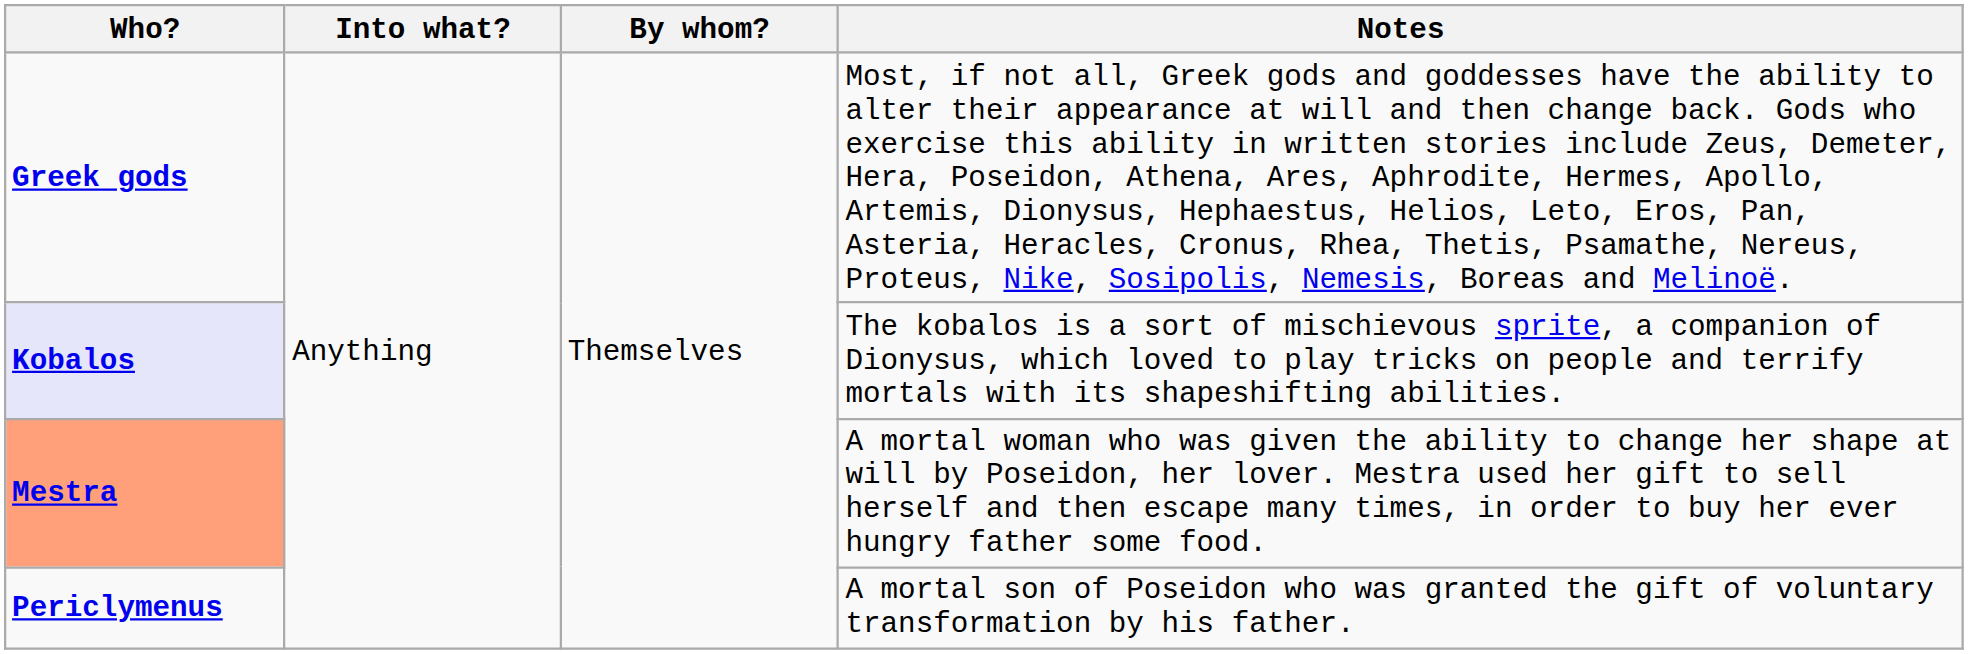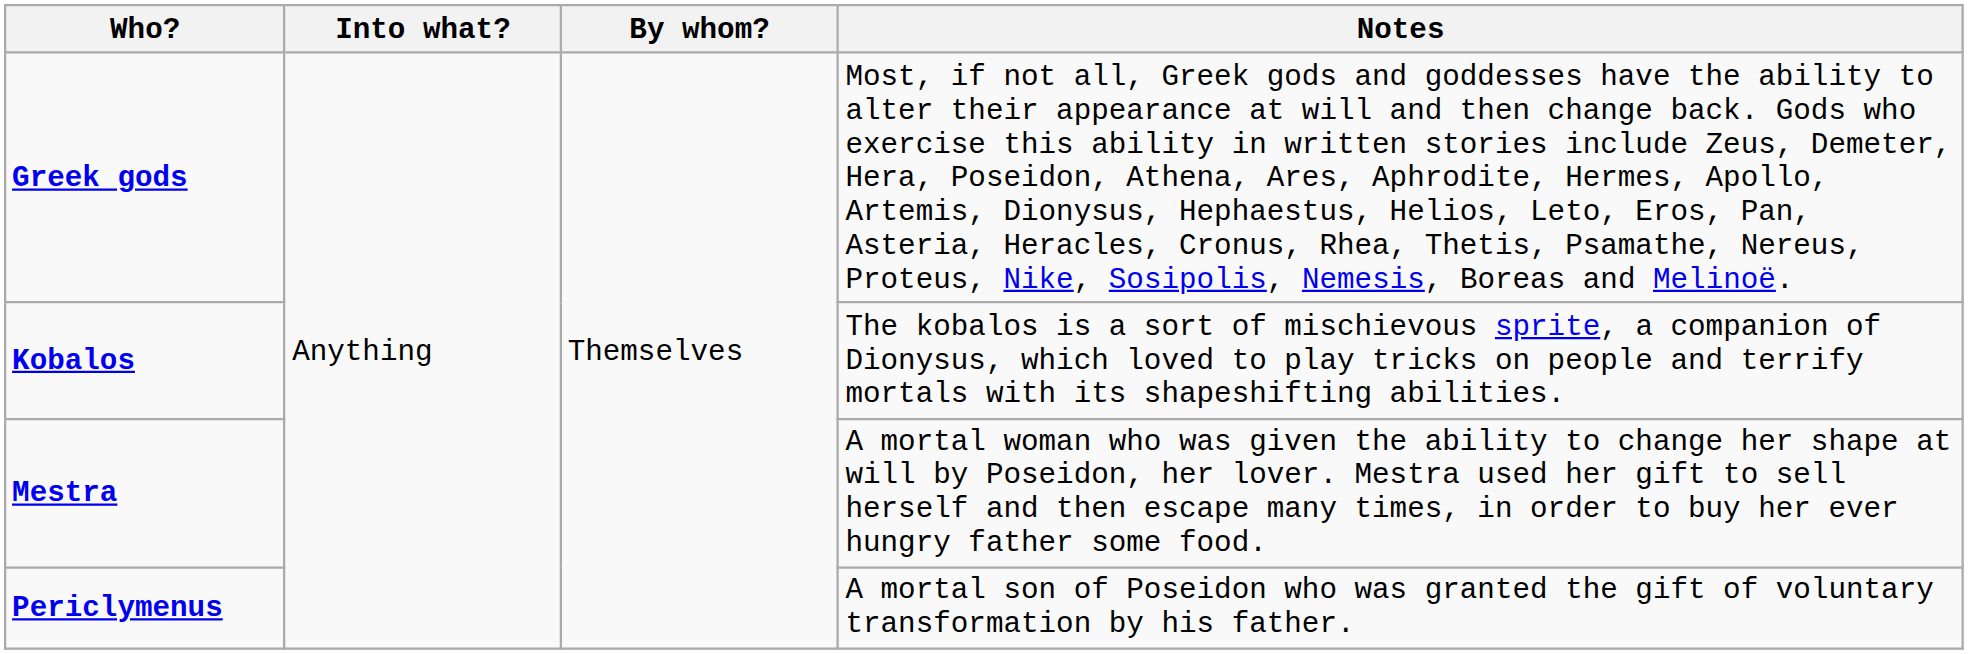(74, 361) lavender background -> (74, 361) no background
(65, 493) lightsalmon background -> (65, 493) no background
